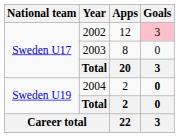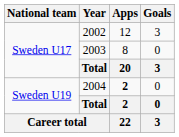(157, 31) pink background -> (157, 31) no background
(125, 86) normal -> (125, 86) bold
(157, 86) bold -> (157, 86) normal
